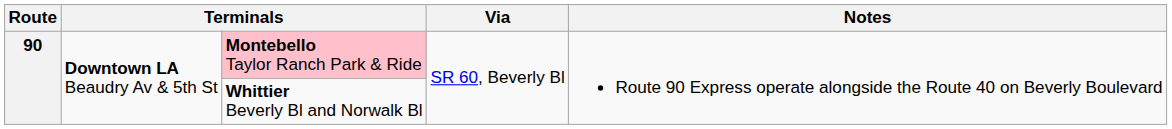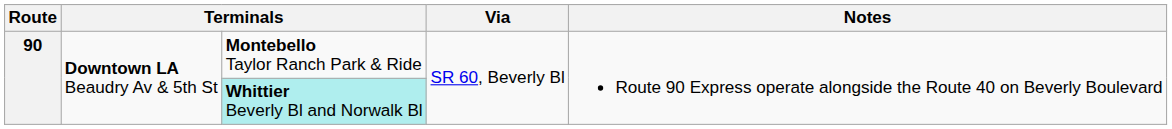(324, 54) pink background -> (324, 54) no background
(324, 101) no background -> (324, 101) paleturquoise background
